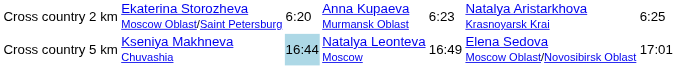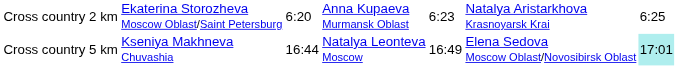(302, 49) lightblue background -> (302, 49) no background
(656, 49) no background -> (656, 49) paleturquoise background
